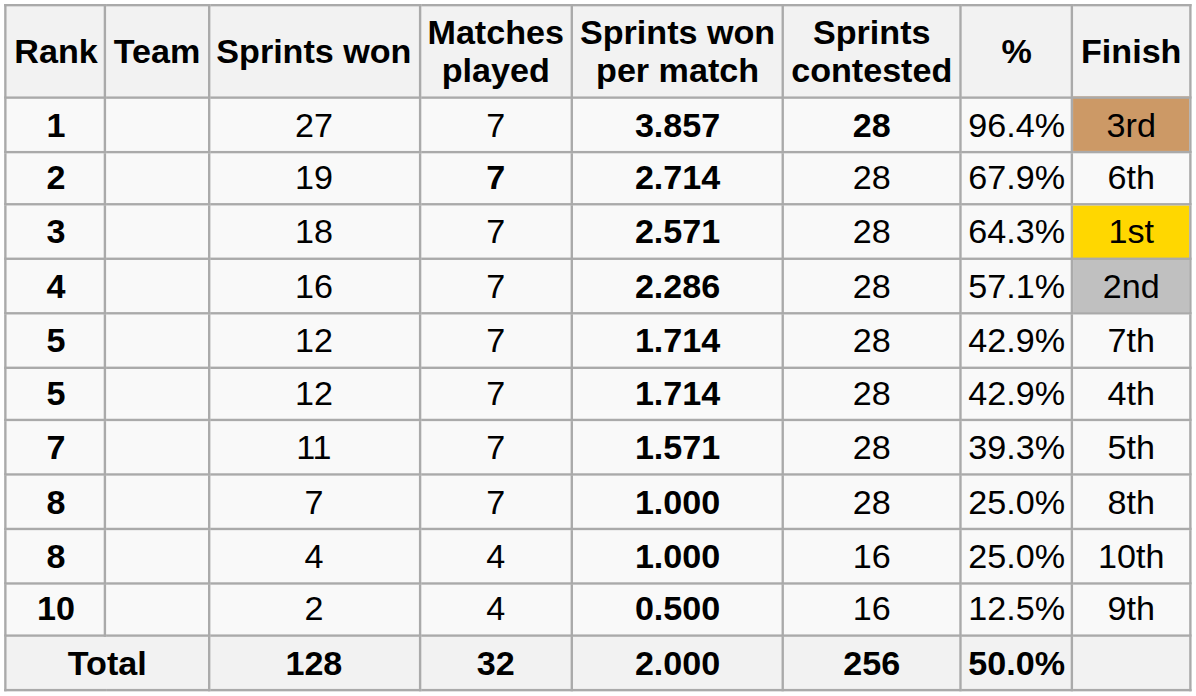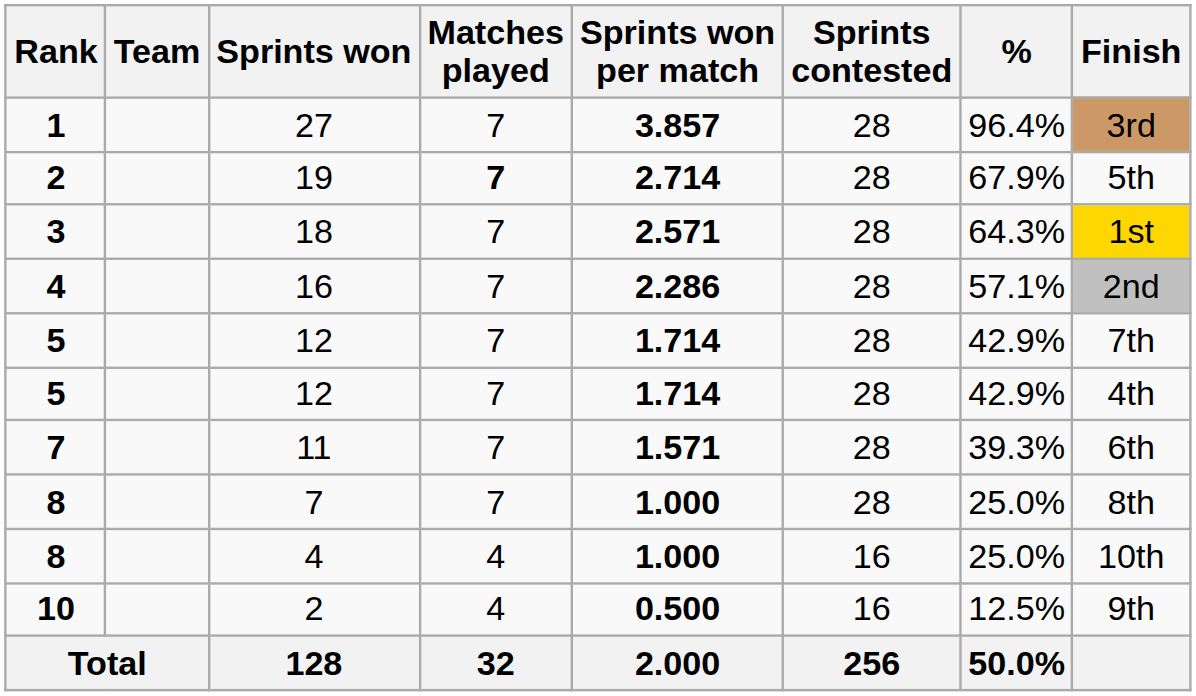(872, 124) bold -> (872, 124) normal
(1131, 178) 6th -> (1131, 178) 5th
(1131, 448) 5th -> (1131, 448) 6th
